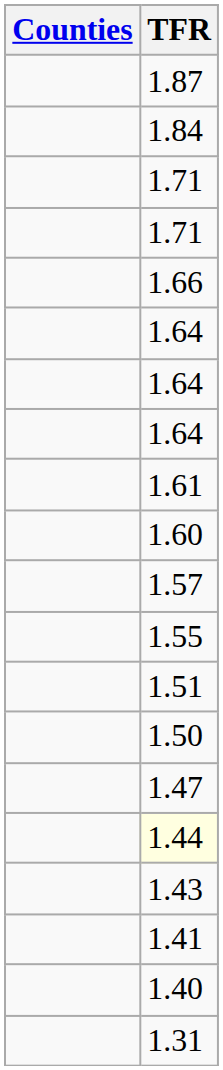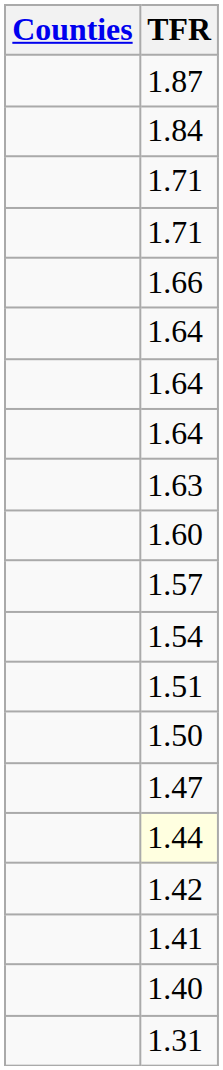(175, 484) 1.61 -> (175, 484) 1.63
(175, 635) 1.55 -> (175, 635) 1.54
(175, 888) 1.43 -> (175, 888) 1.42
